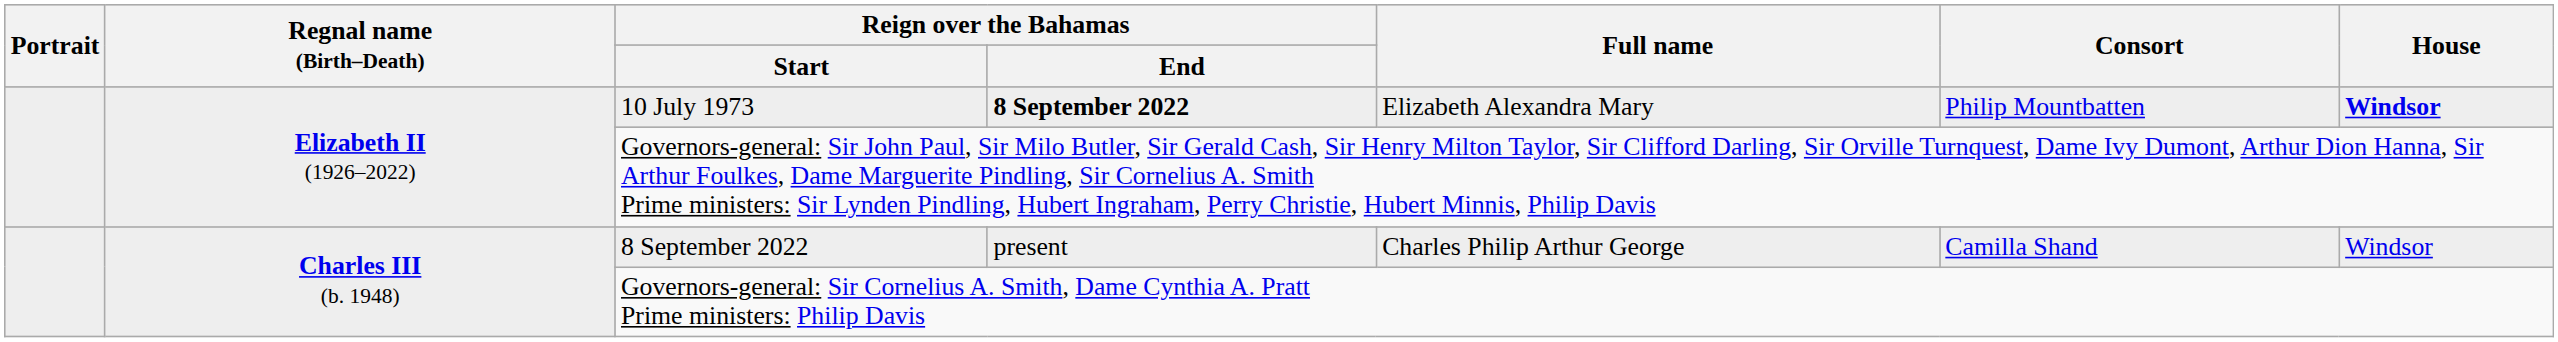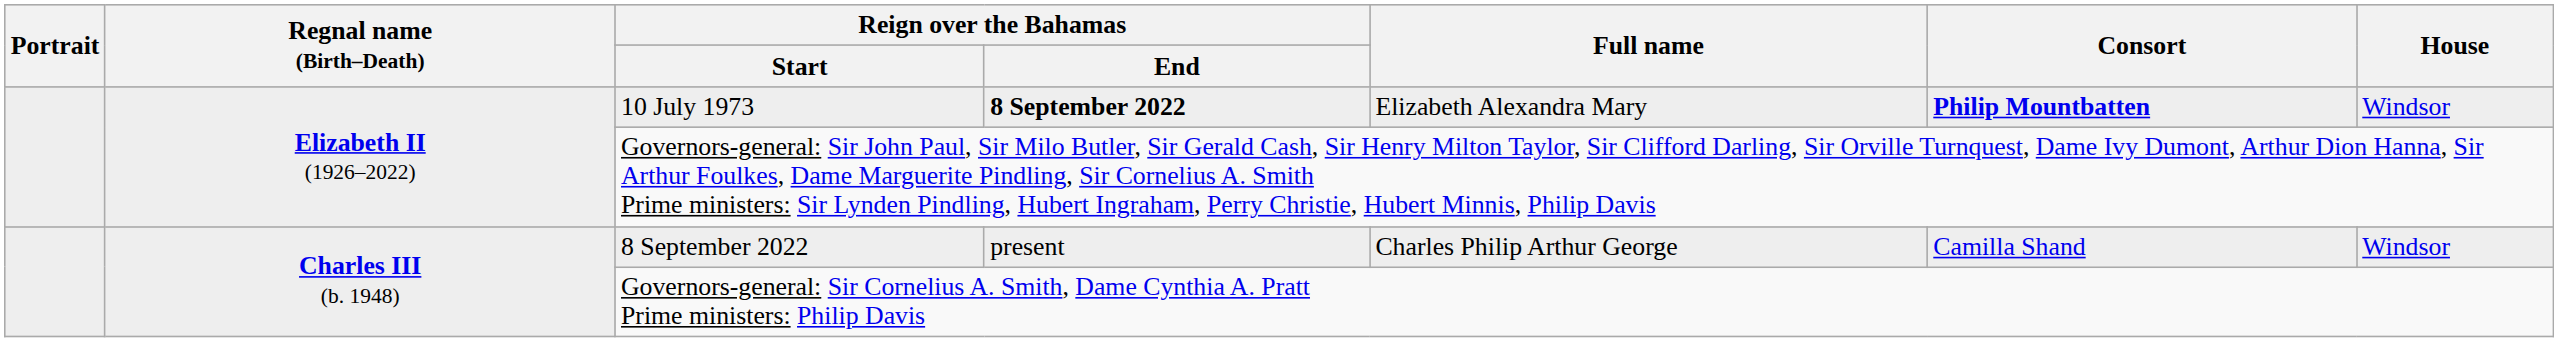(2045, 106) normal -> (2042, 106) bold
(2393, 106) bold -> (2406, 106) normal
